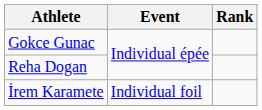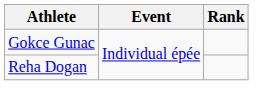- row: (56, 92)
